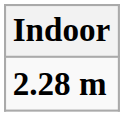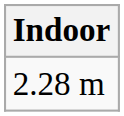(60, 83) bold -> (59, 83) normal
